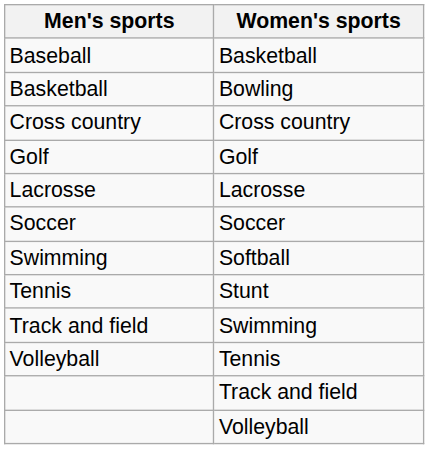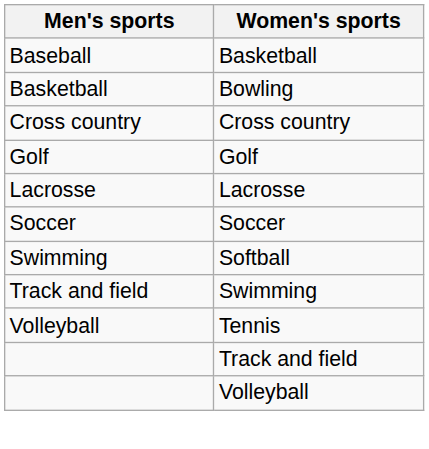- row: (244, 291)
